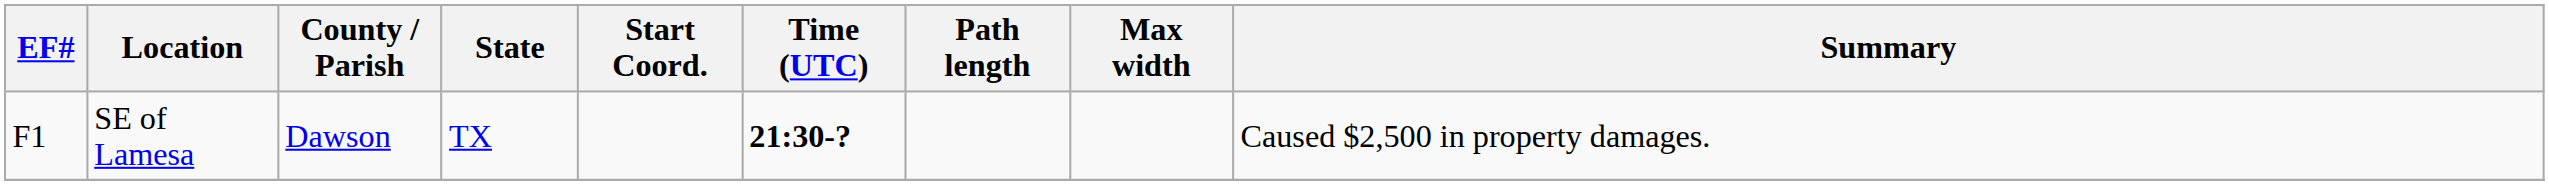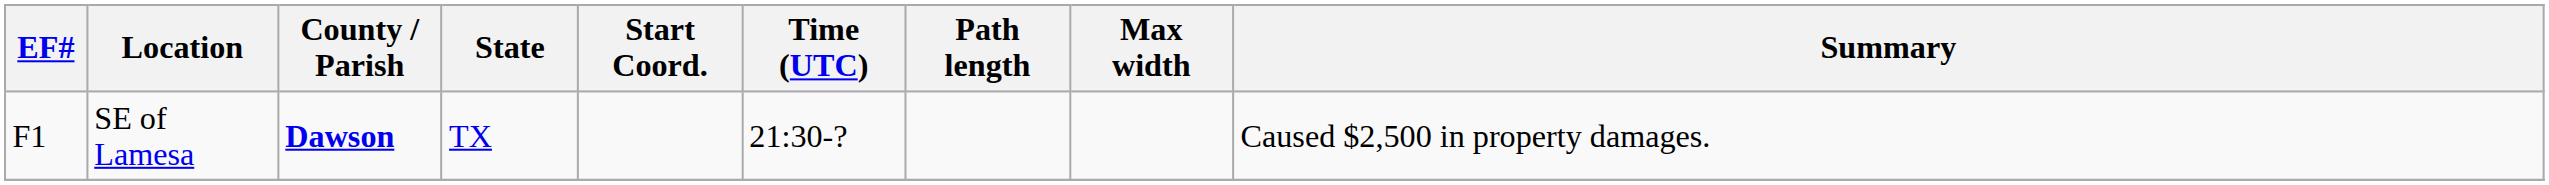(338, 135) normal -> (340, 135) bold
(800, 135) bold -> (798, 135) normal
